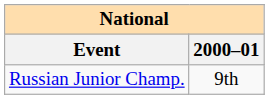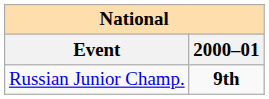(226, 79) normal -> (226, 79) bold
